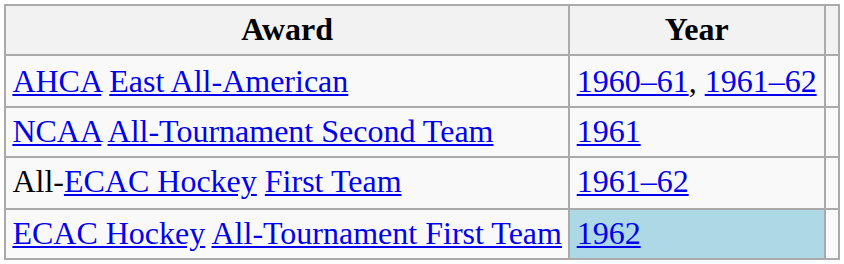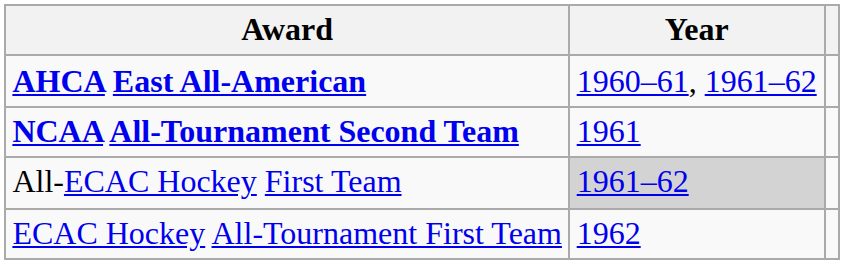(180, 80) normal -> (189, 80) bold
(253, 131) normal -> (266, 131) bold
(633, 182) no background -> (633, 182) lightgrey background
(609, 232) lightblue background -> (609, 232) no background
